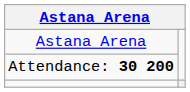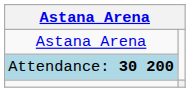(91, 67) no background -> (91, 67) lightblue background
